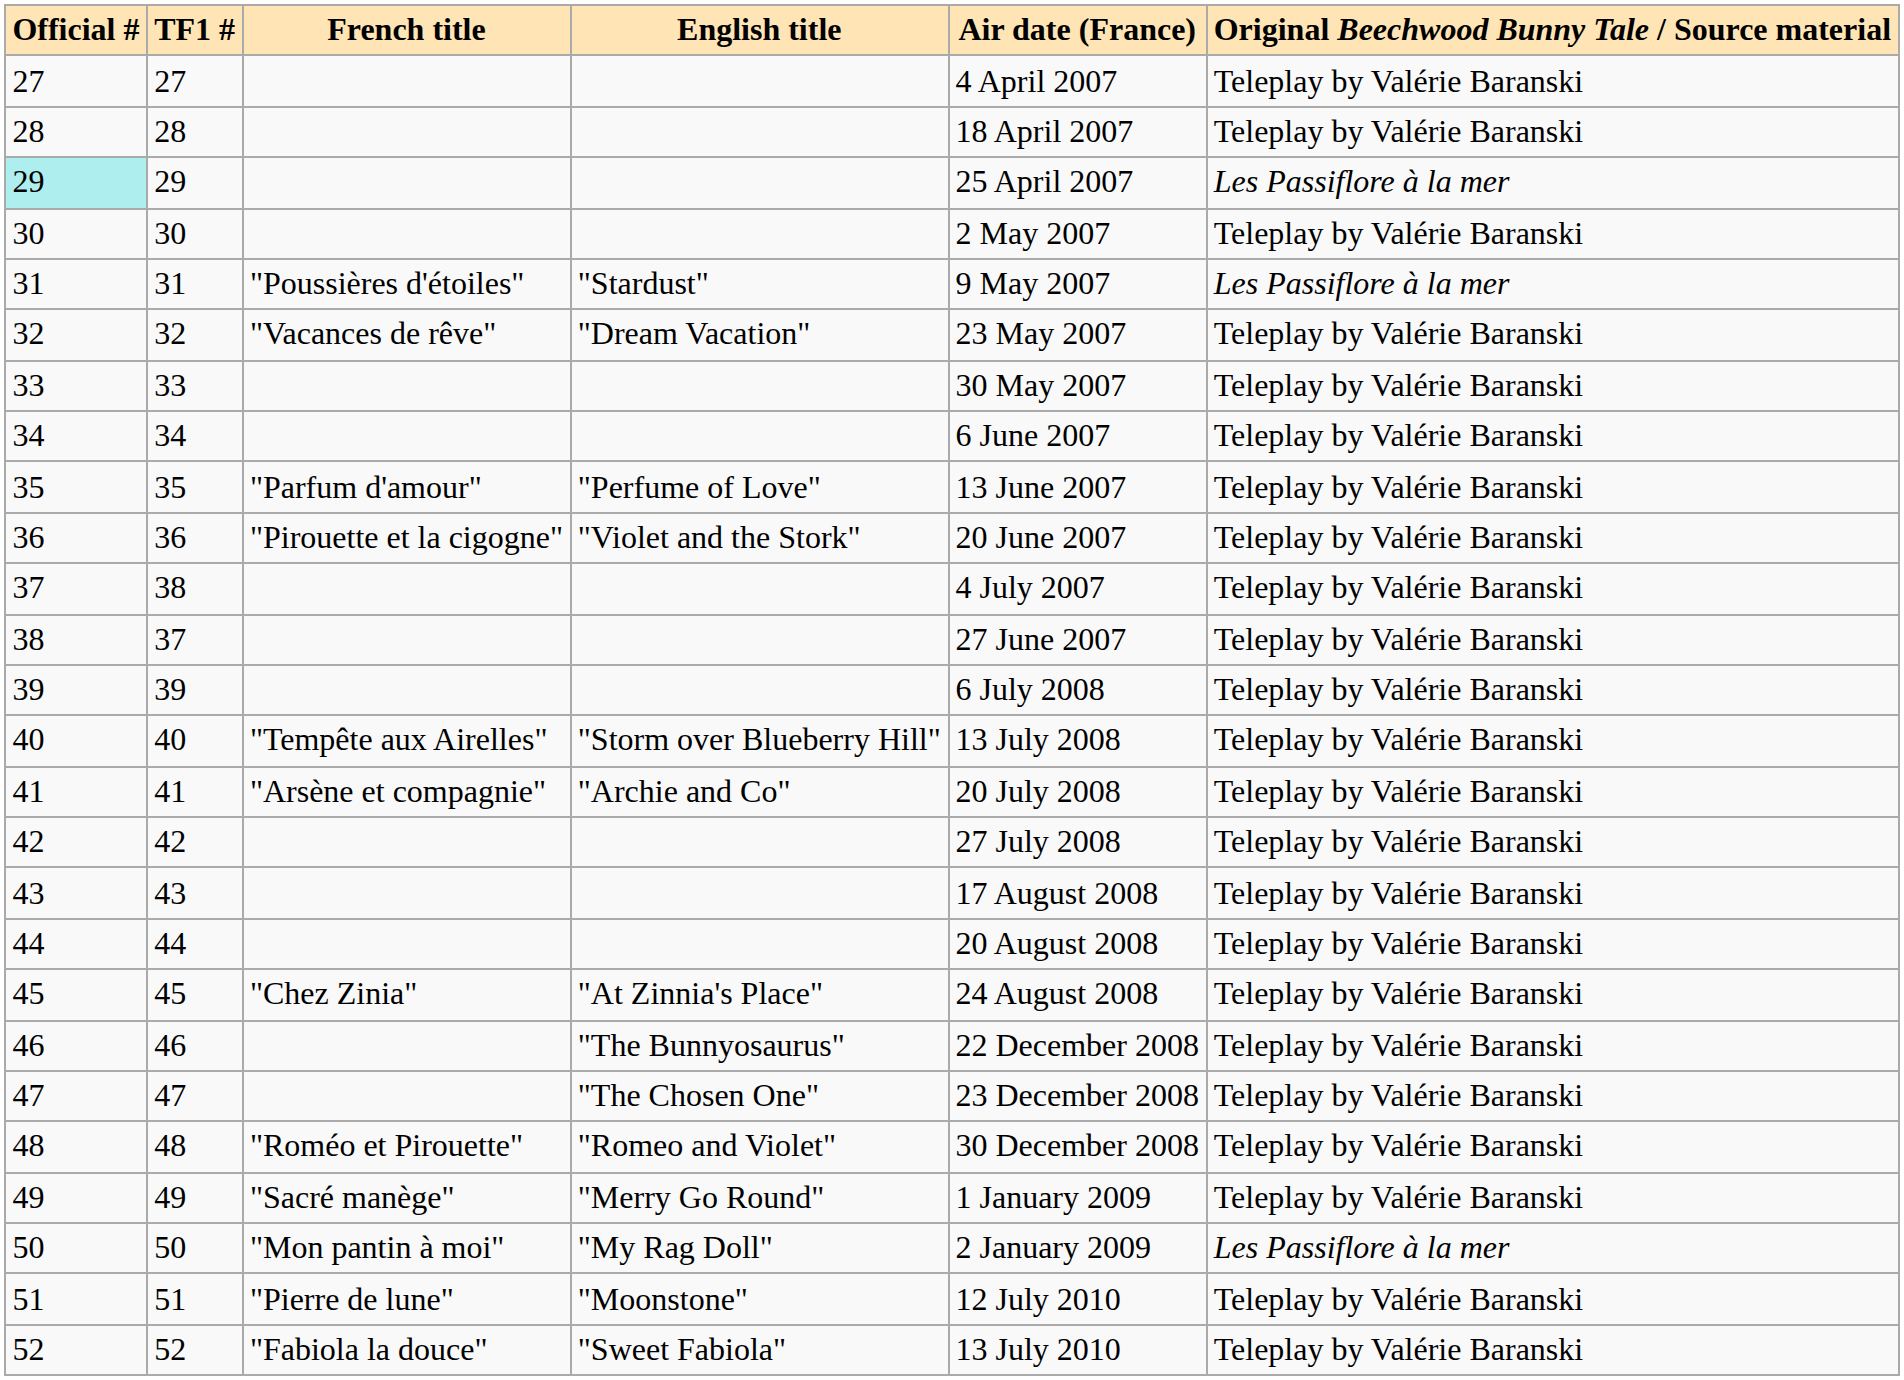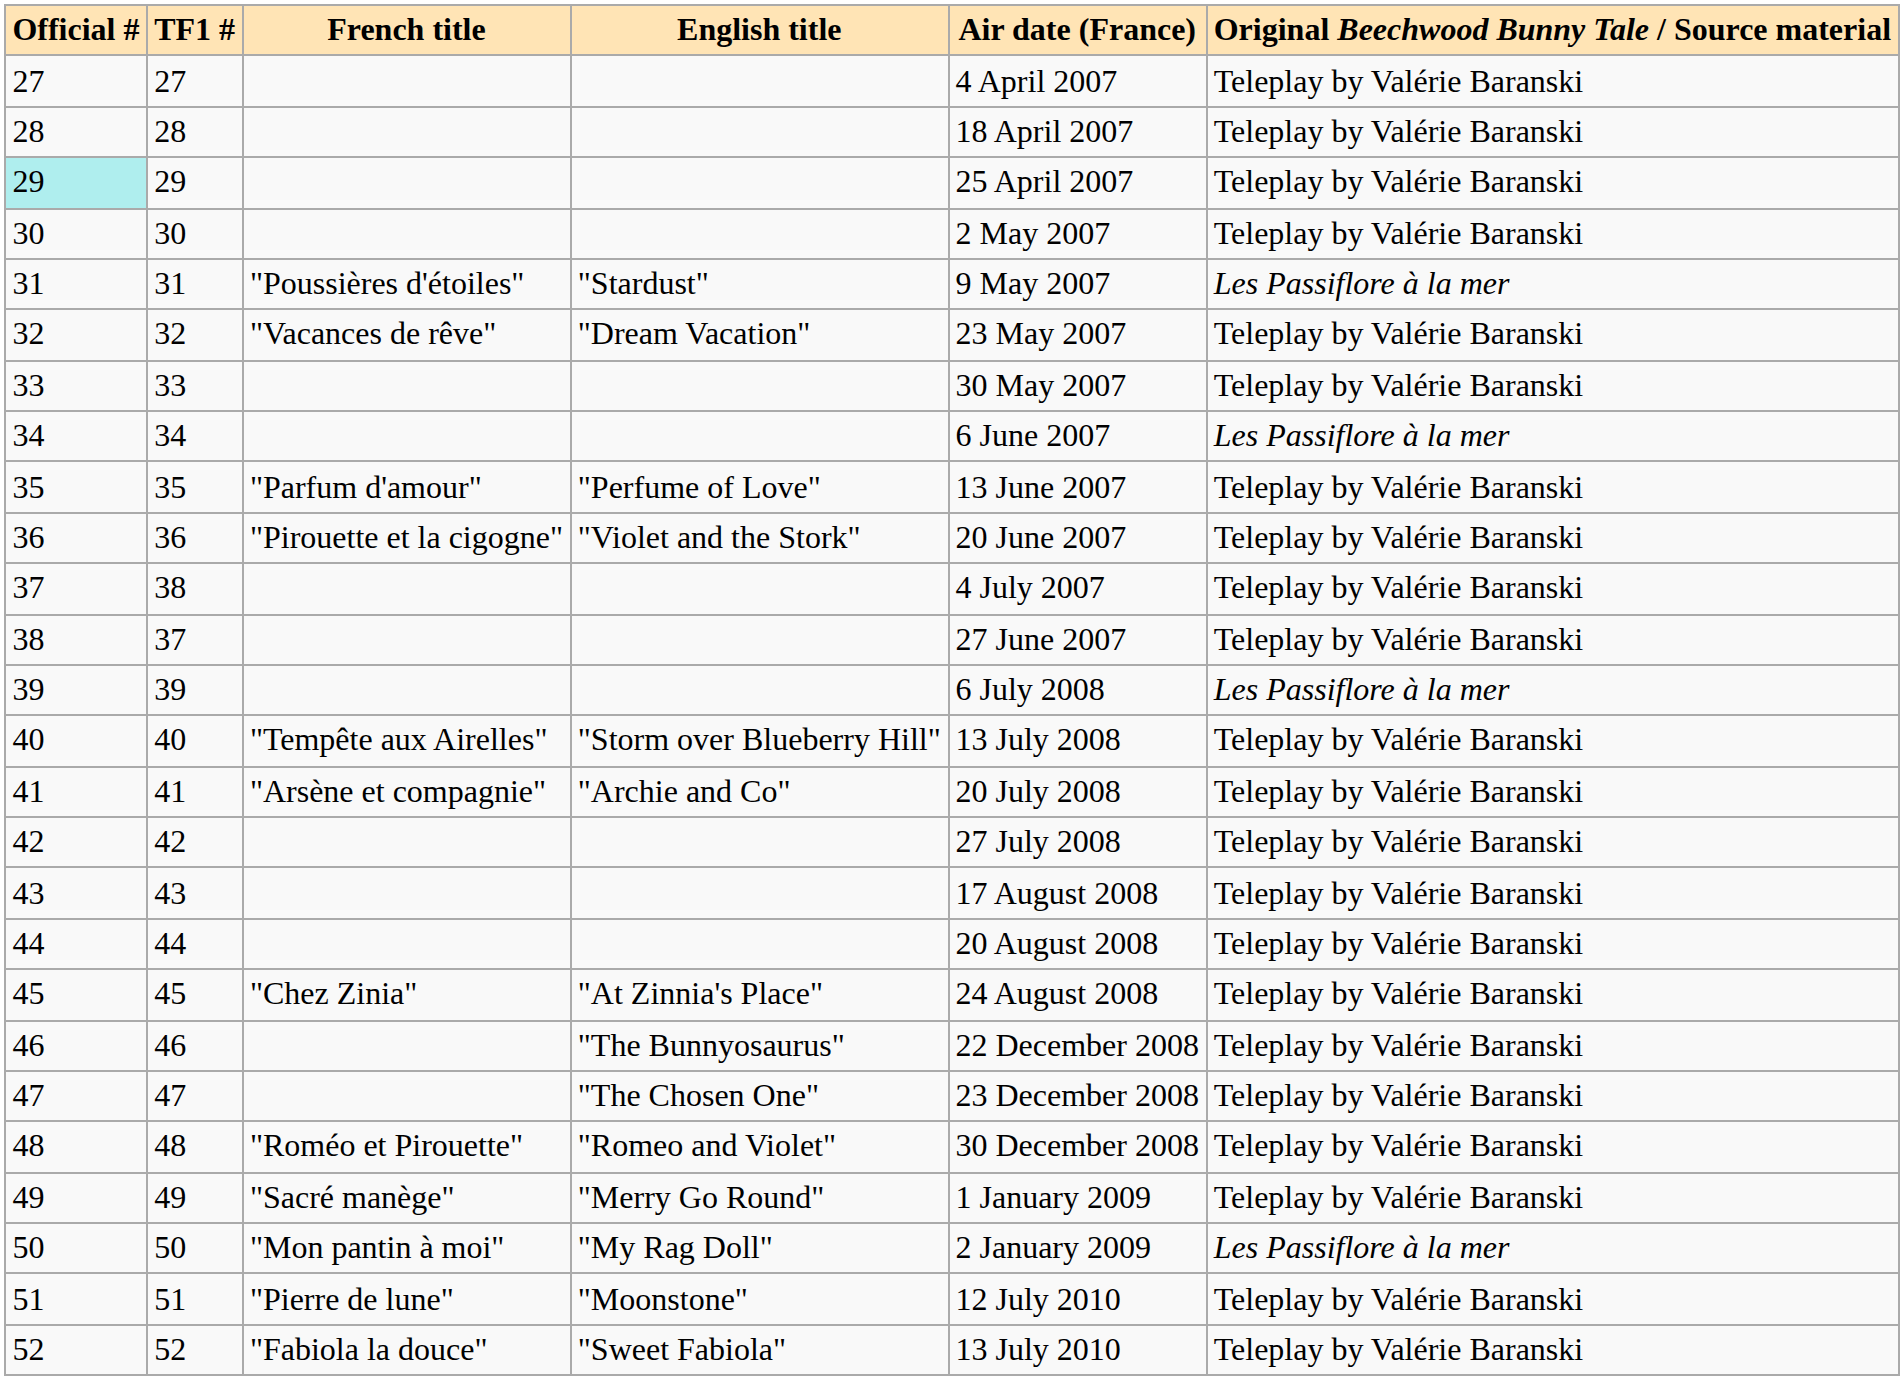(1362, 182) Les Passiflore à la mer -> (1398, 182) Teleplay by Valérie Baranski
(1398, 435) Teleplay by Valérie Baranski -> (1362, 435) Les Passiflore à la mer
(1398, 689) Teleplay by Valérie Baranski -> (1362, 689) Les Passiflore à la mer
